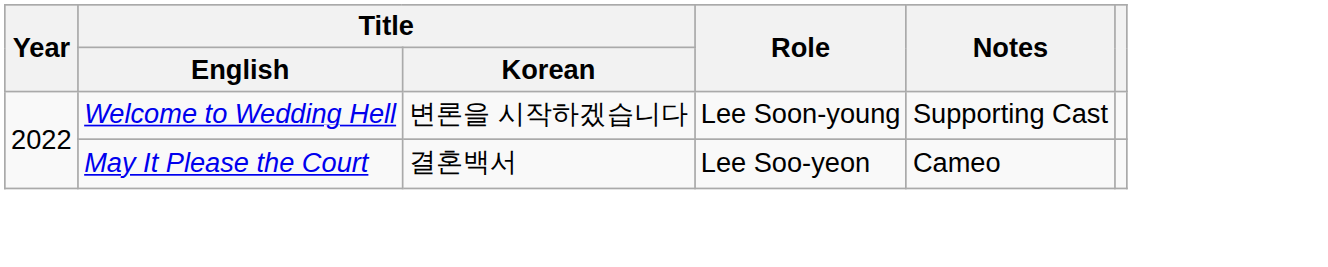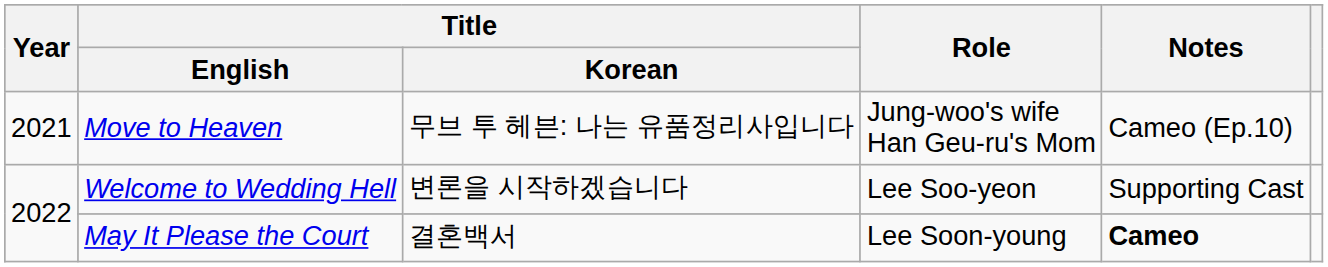+ row: (183, 127)
(801, 114) Lee Soon-young -> (952, 188) Lee Soo-yeon
(785, 163) Lee Soo-yeon -> (967, 236) Lee Soon-young
(957, 163) normal -> (1154, 236) bold
